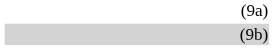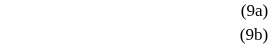(254, 34) lightgrey background -> (254, 34) no background
